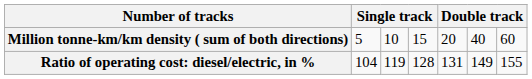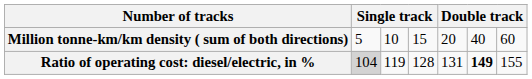(366, 62) no background -> (366, 62) lightgrey background
(482, 62) normal -> (482, 62) bold
